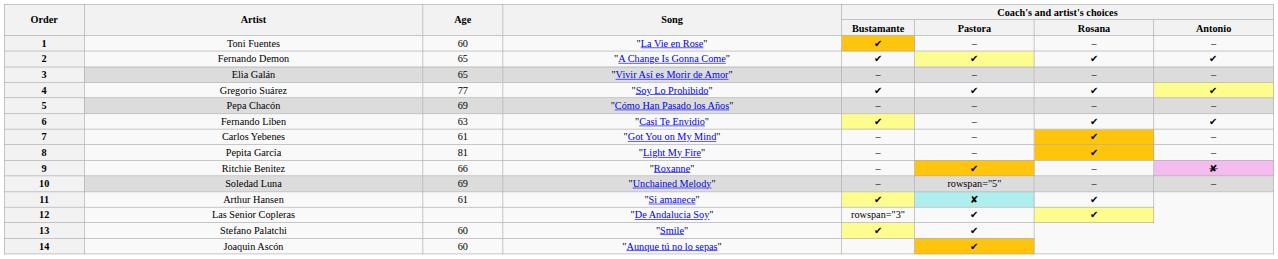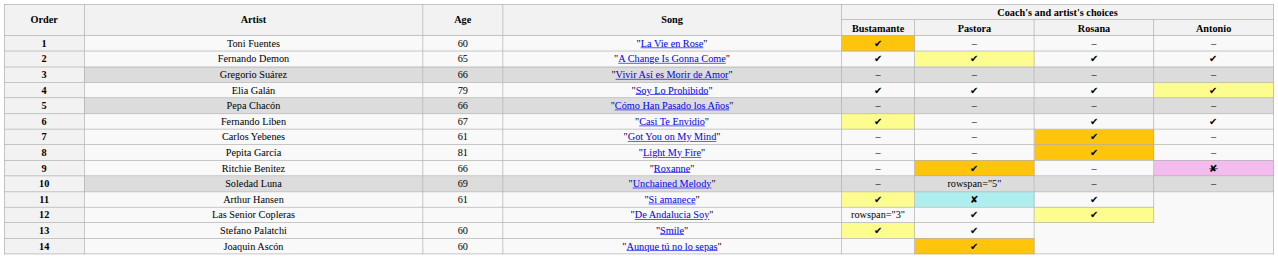(253, 75) Elia Galán -> (253, 75) Gregorio Suárez
(463, 75) 65 -> (463, 75) 66
(253, 90) Gregorio Suárez -> (253, 90) Elia Galán
(463, 90) 77 -> (463, 90) 79
(463, 106) 69 -> (463, 106) 66
(463, 121) 63 -> (463, 121) 67
